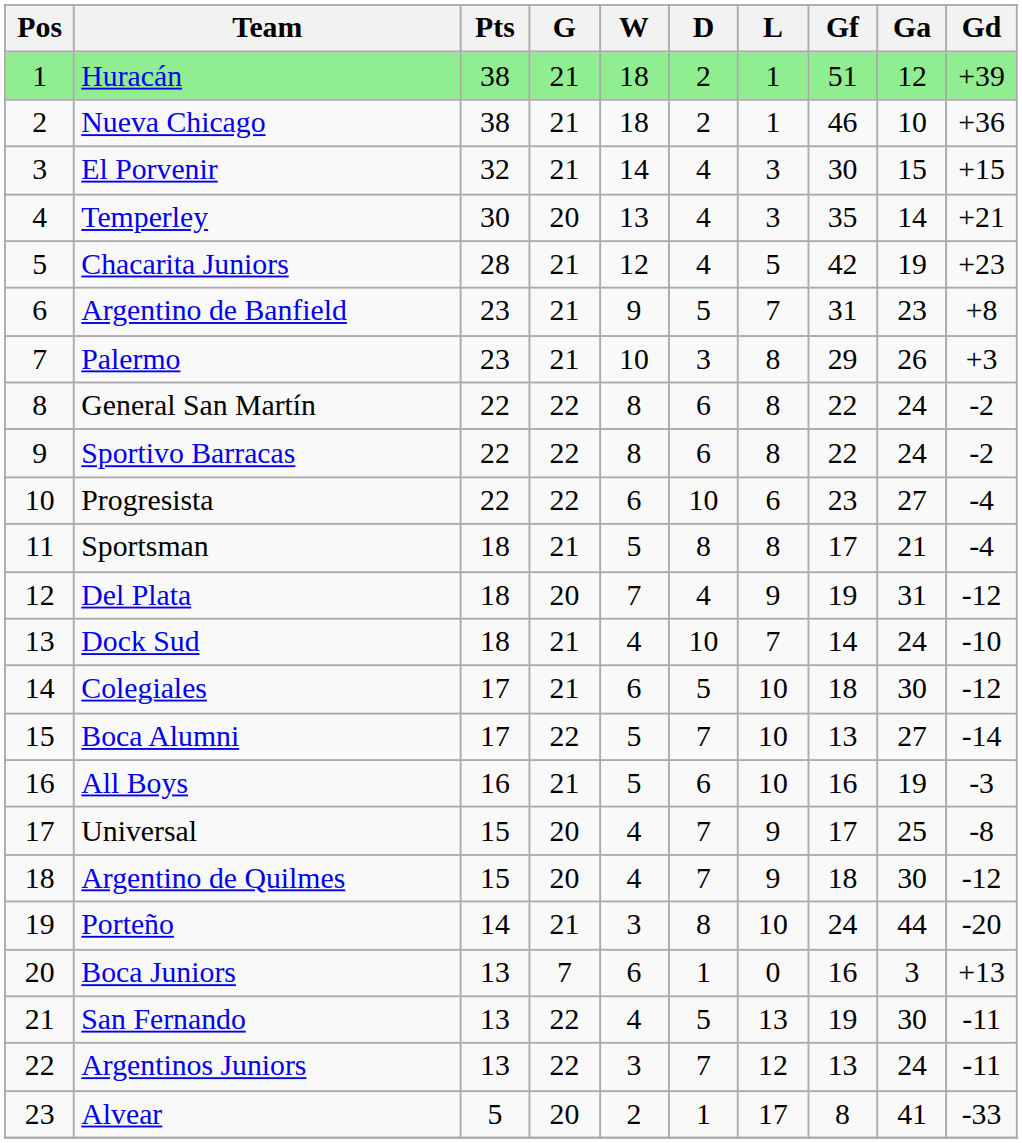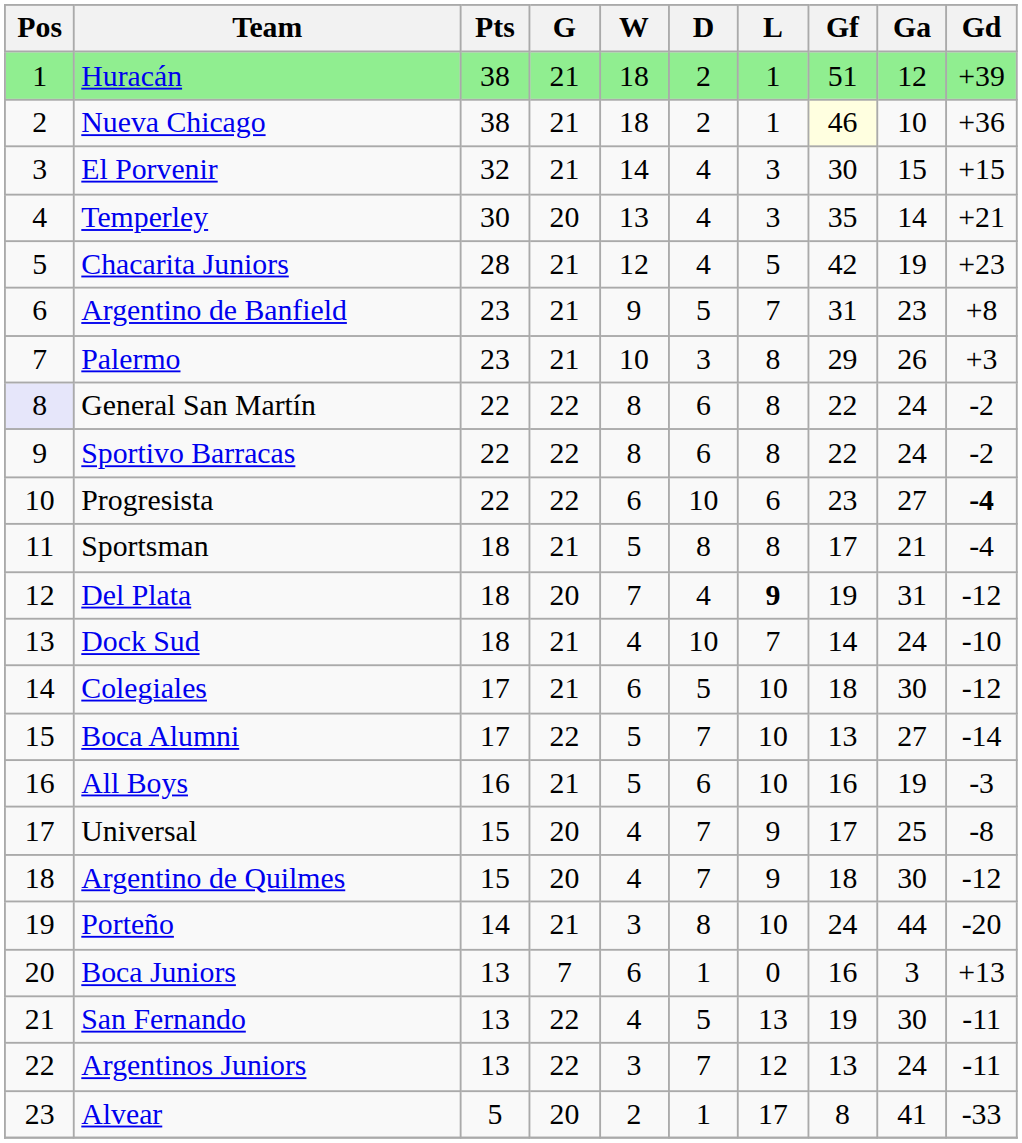(843, 122) no background -> (843, 122) lightyellow background
(40, 405) no background -> (40, 405) lavender background
(982, 500) normal -> (982, 500) bold
(773, 594) normal -> (773, 594) bold
